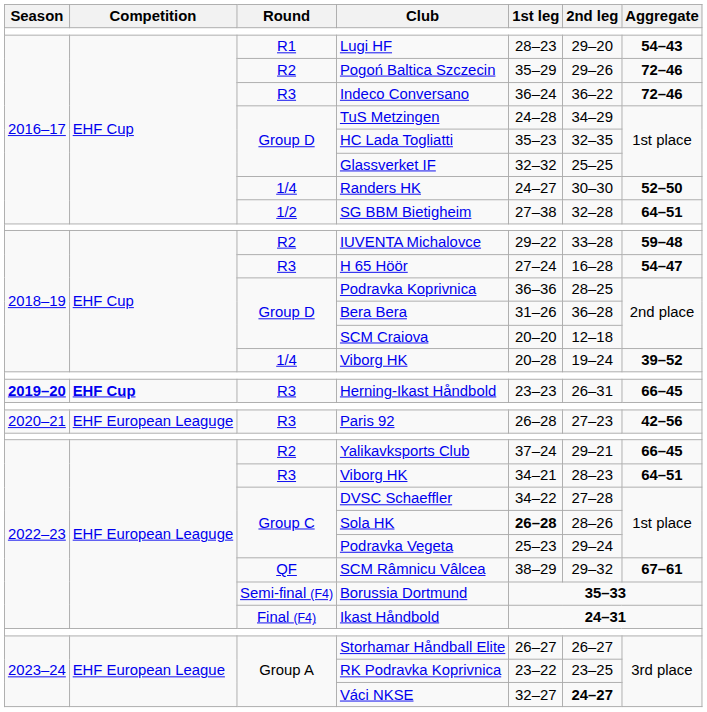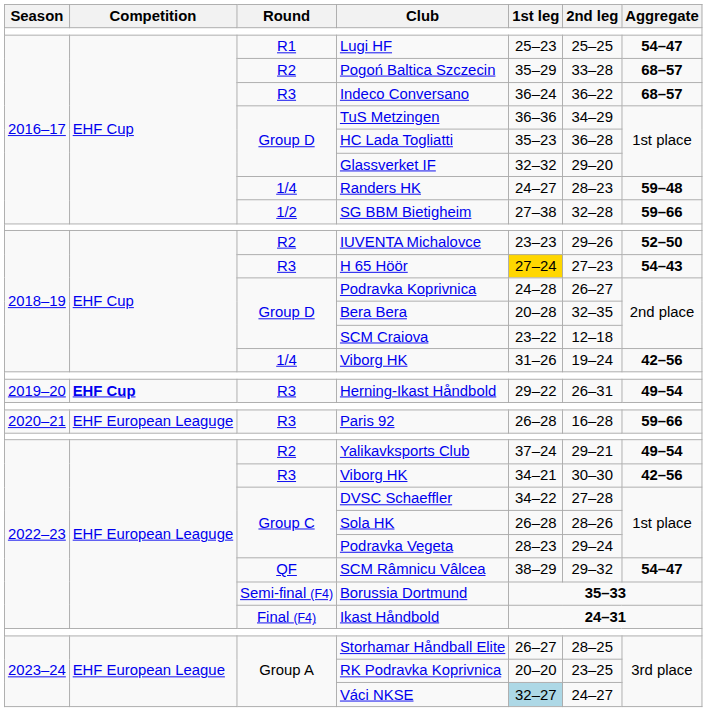(536, 46) 28–23 -> (536, 46) 25–23
(592, 46) 29–20 -> (592, 46) 25–25
(662, 46) 54–43 -> (662, 46) 54–47
(592, 70) 29–26 -> (592, 70) 33–28
(662, 70) 72–46 -> (662, 70) 68–57
(662, 93) 72–46 -> (662, 93) 68–57
(536, 117) 24–28 -> (536, 117) 36–36
(592, 141) 32–35 -> (592, 141) 36–28
(592, 164) 25–25 -> (592, 164) 29–20
(592, 188) 30–30 -> (592, 188) 28–23
(662, 188) 52–50 -> (662, 188) 59–48
(662, 211) 64–51 -> (662, 211) 59–66
(536, 242) 29–22 -> (536, 242) 23–23
(592, 242) 33–28 -> (592, 242) 29–26
(662, 242) 59–48 -> (662, 242) 52–50
(536, 266) no background -> (536, 266) gold background
(592, 266) 16–28 -> (592, 266) 27–23
(662, 266) 54–47 -> (662, 266) 54–43
(536, 289) 36–36 -> (536, 289) 24–28
(592, 289) 28–25 -> (592, 289) 26–27
(536, 313) 31–26 -> (536, 313) 20–28
(592, 313) 36–28 -> (592, 313) 32–35
(536, 336) 20–20 -> (536, 336) 23–22
(536, 360) 20–28 -> (536, 360) 31–26
(662, 360) 39–52 -> (662, 360) 42–56
(37, 390) bold -> (37, 390) normal
(536, 390) 23–23 -> (536, 390) 29–22
(662, 390) 66–45 -> (662, 390) 49–54
(592, 421) 27–23 -> (592, 421) 16–28
(662, 421) 42–56 -> (662, 421) 59–66
(662, 451) 66–45 -> (662, 451) 49–54
(592, 475) 28–23 -> (592, 475) 30–30
(662, 475) 64–51 -> (662, 475) 42–56
(536, 522) bold -> (536, 522) normal
(536, 546) 25–23 -> (536, 546) 28–23
(662, 569) 67–61 -> (662, 569) 54–47
(592, 647) 26–27 -> (592, 647) 28–25
(536, 671) 23–22 -> (536, 671) 20–20
(536, 694) no background -> (536, 694) lightblue background
(592, 694) bold -> (592, 694) normal
